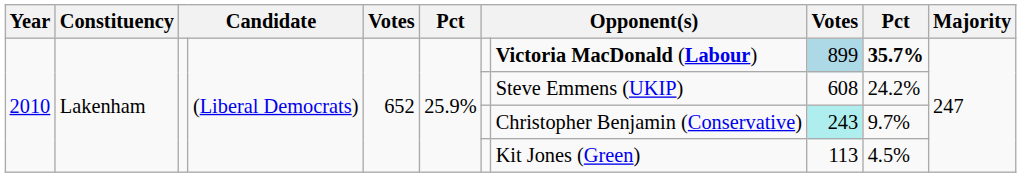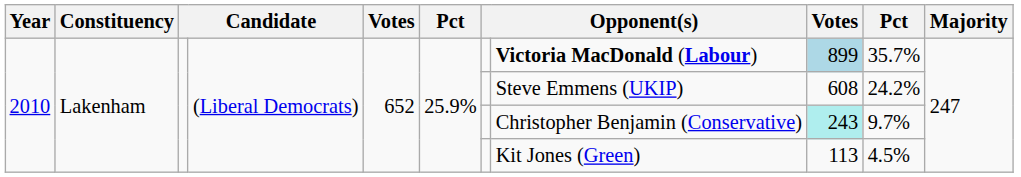(896, 54) bold -> (894, 54) normal
